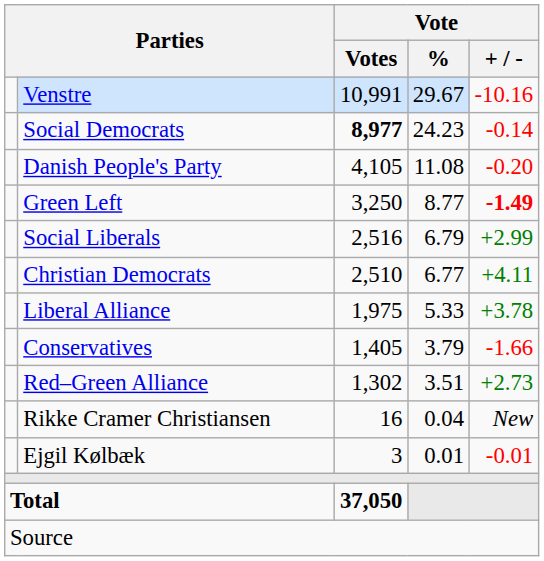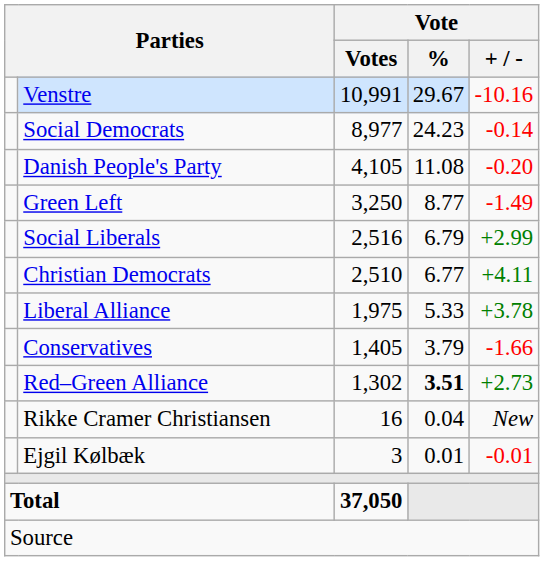(377, 130) bold -> (377, 130) normal
(509, 202) bold -> (509, 202) normal
(444, 382) normal -> (444, 382) bold
